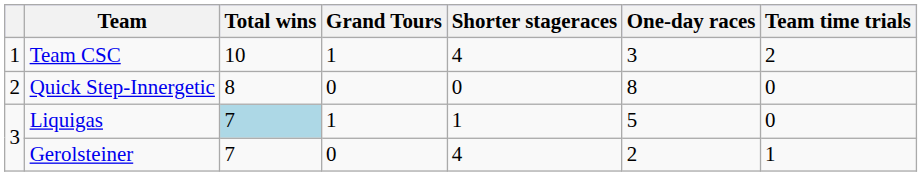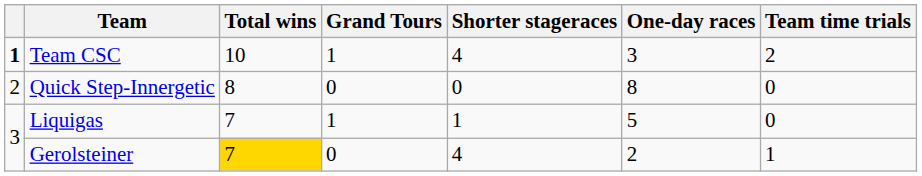(15, 54) normal -> (15, 54) bold
(230, 120) lightblue background -> (230, 120) no background
(230, 154) no background -> (230, 154) gold background
